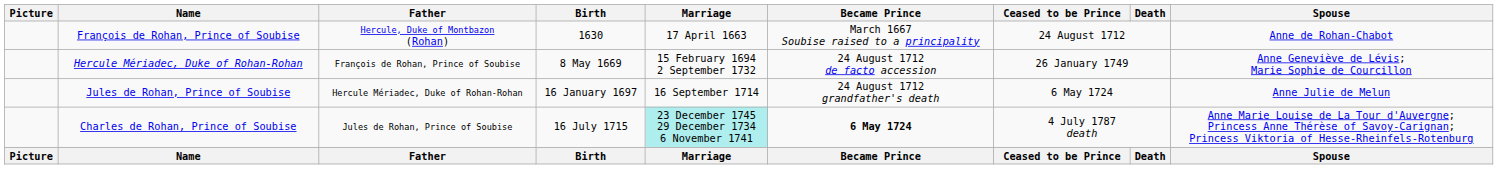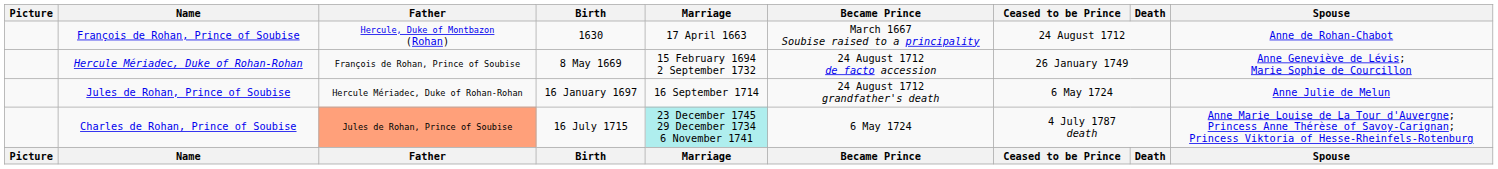(427, 128) no background -> (427, 128) lightsalmon background
(881, 127) bold -> (881, 127) normal
